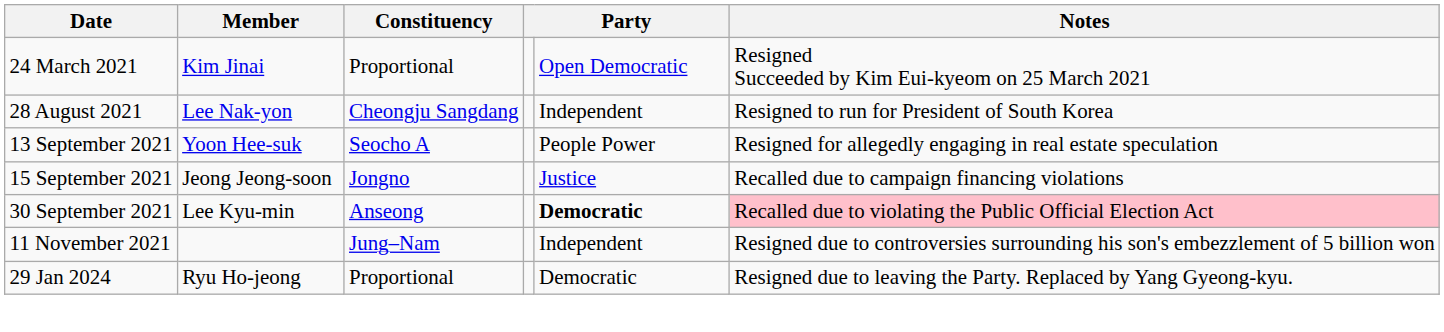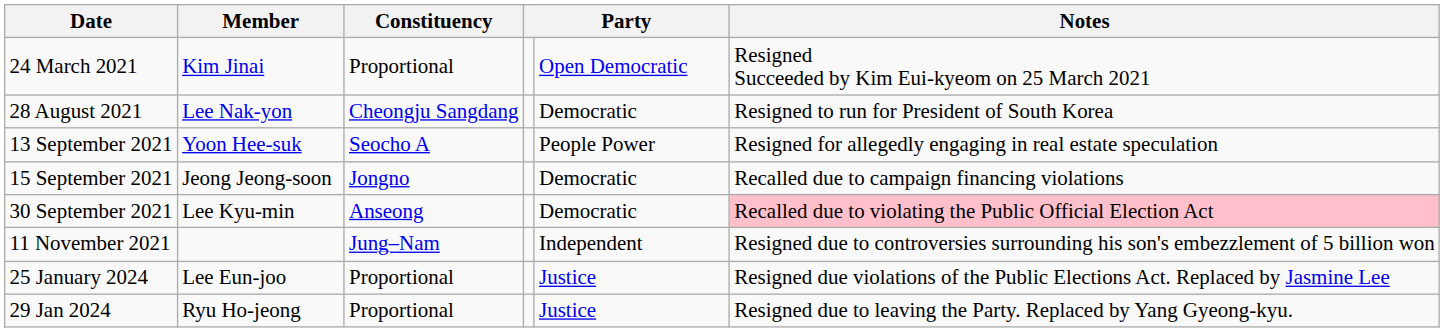(591, 111) Independent -> (588, 111) Democratic
(568, 177) Justice -> (588, 177) Democratic
(591, 210) bold -> (588, 210) normal
+ row: (79, 277)
(588, 277) Democratic -> (568, 310) Justice
